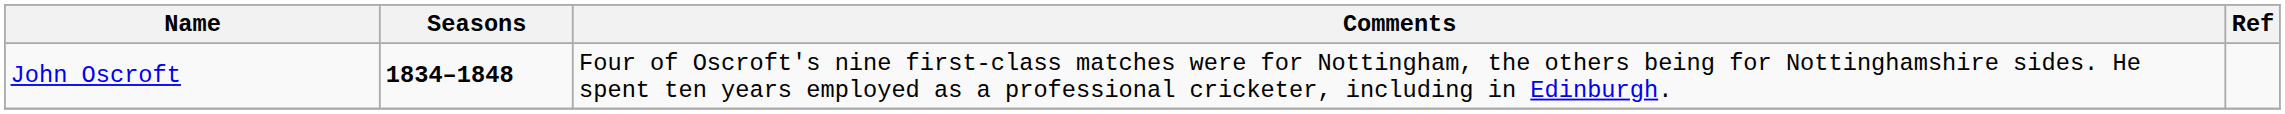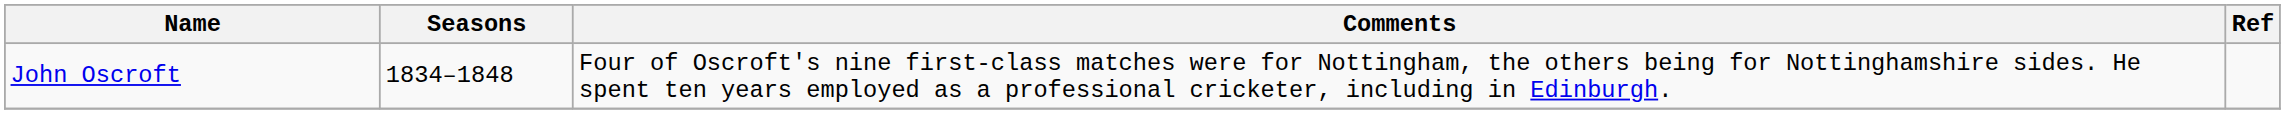(450, 76) bold -> (450, 76) normal
